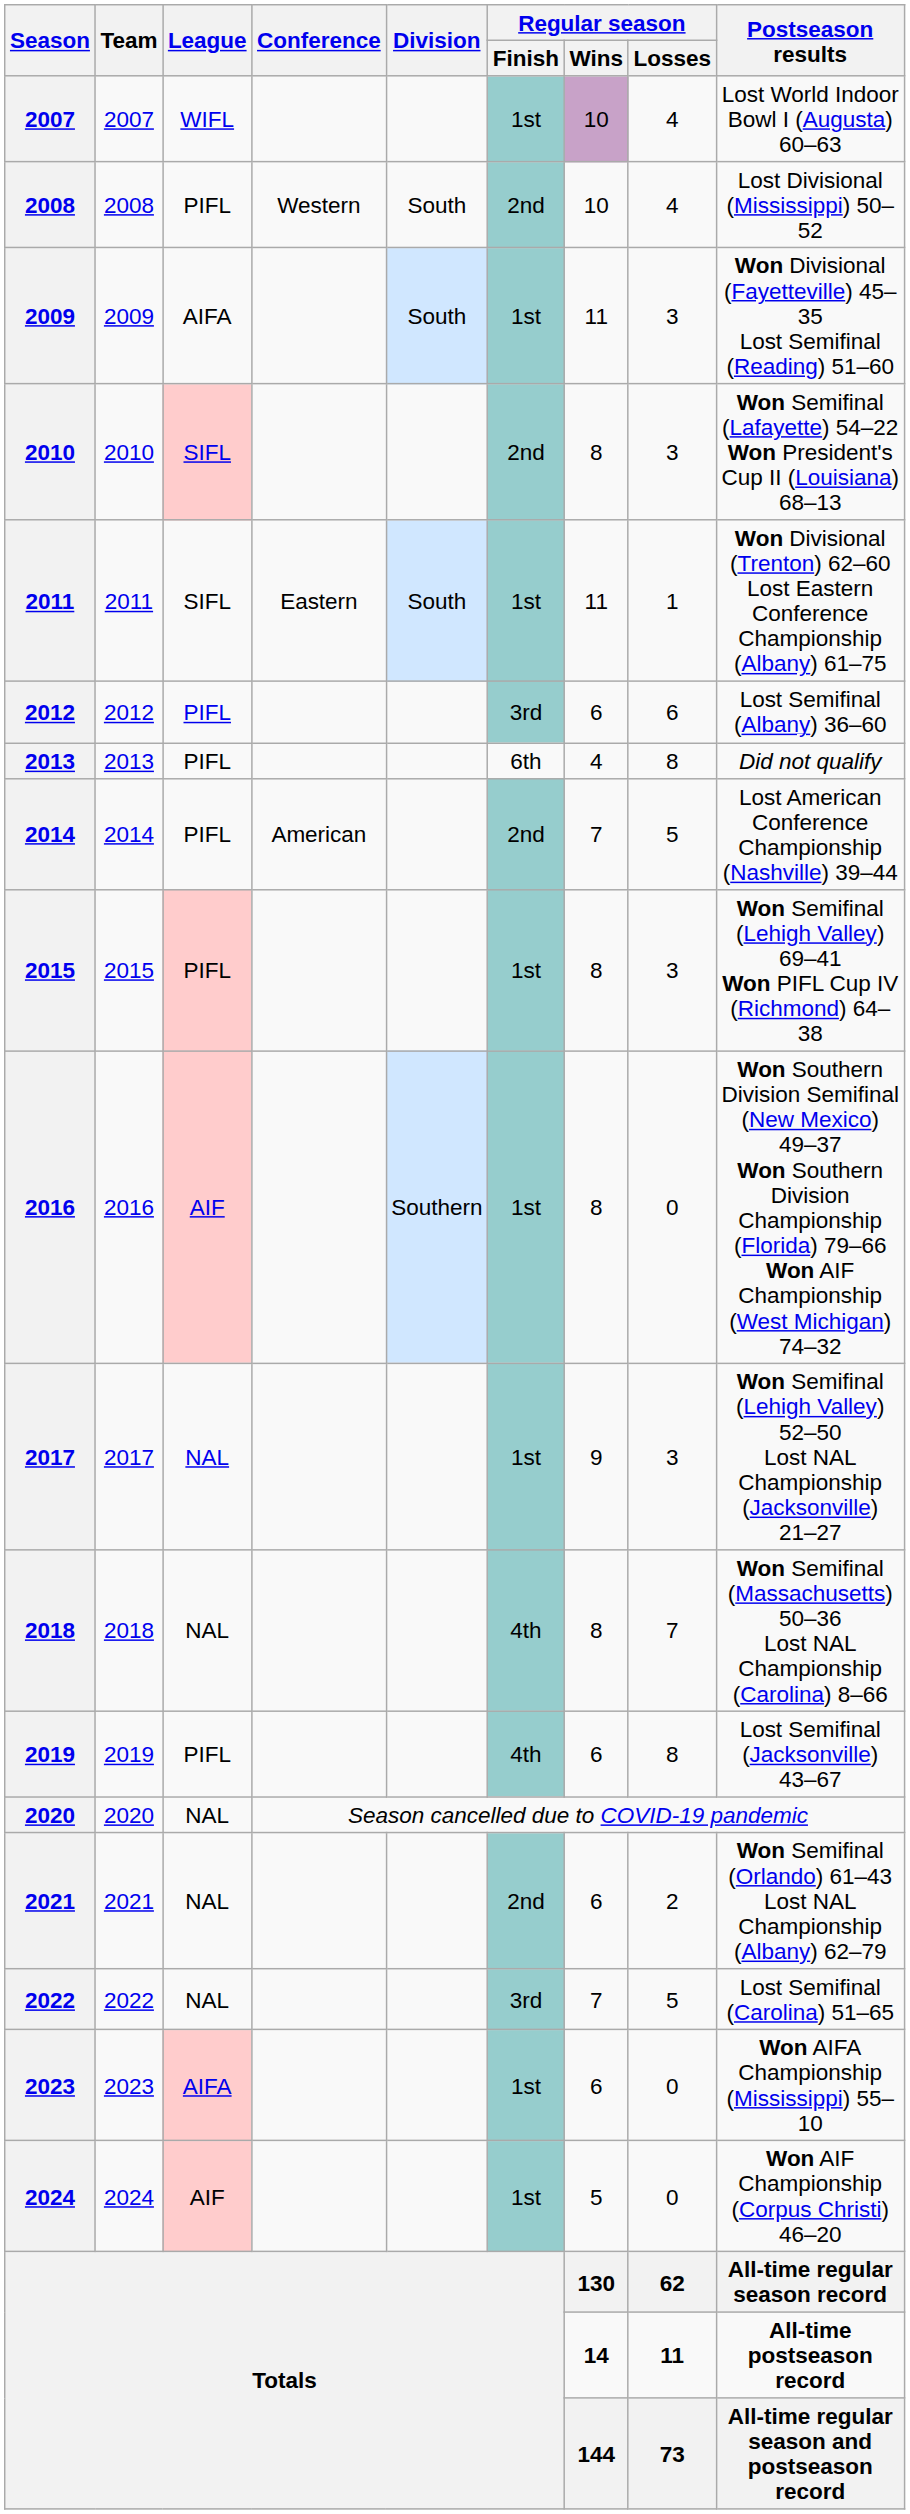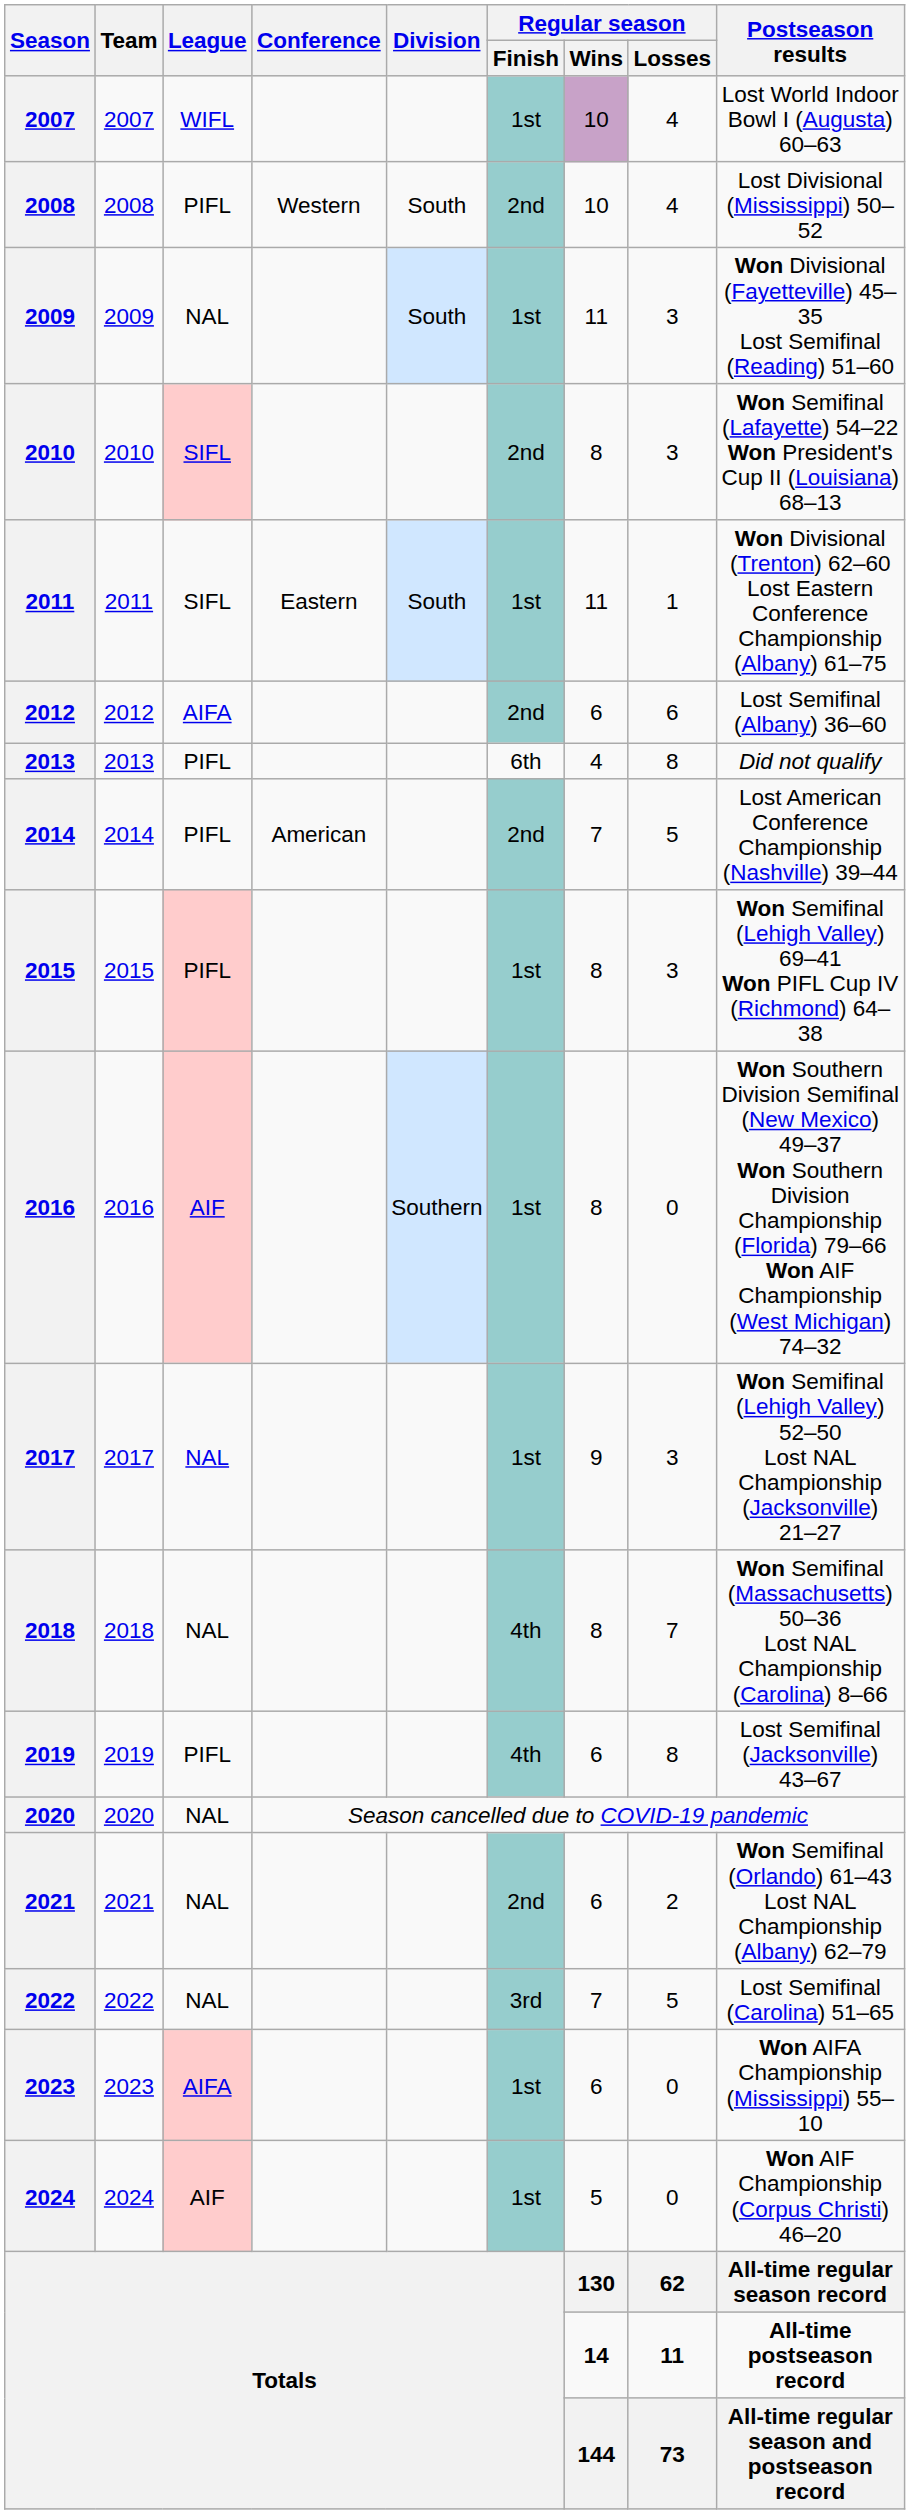(207, 316) AIFA -> (207, 316) NAL
(207, 712) PIFL -> (207, 712) AIFA
(526, 712) 3rd -> (526, 712) 2nd
